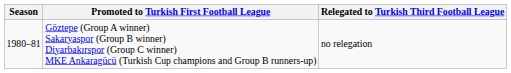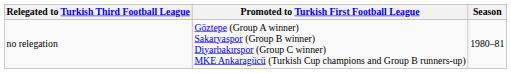columns swapped: (24, 12) <-> (413, 12)
